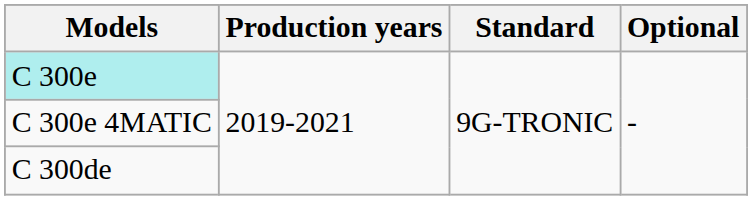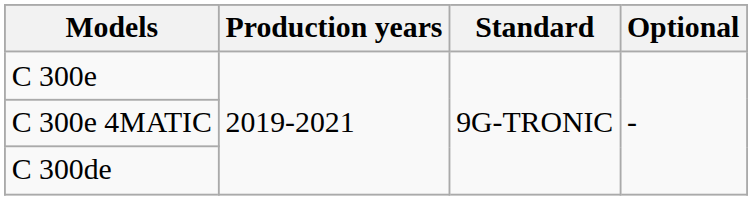(54, 75) paleturquoise background -> (54, 75) no background
